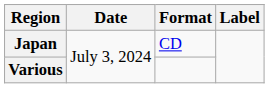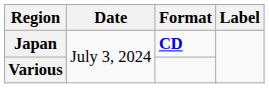(170, 43) normal -> (171, 43) bold
